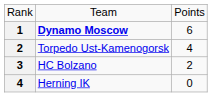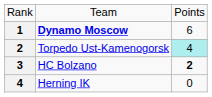(190, 48) no background -> (190, 48) paleturquoise background
(190, 65) normal -> (190, 65) bold
